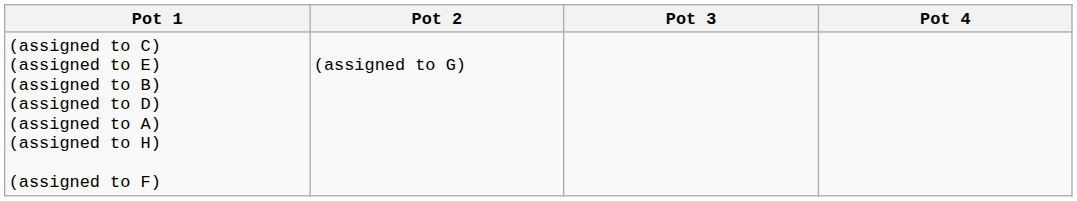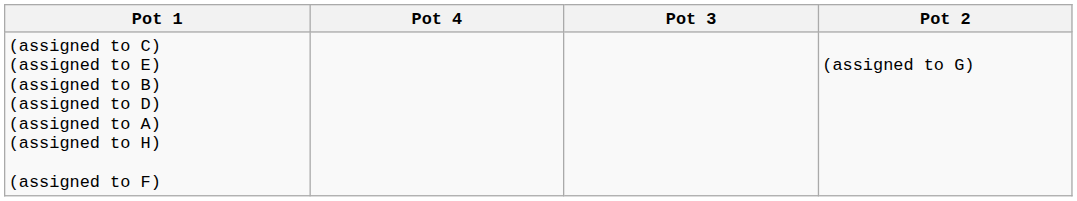columns swapped: (437, 18) <-> (945, 18)
